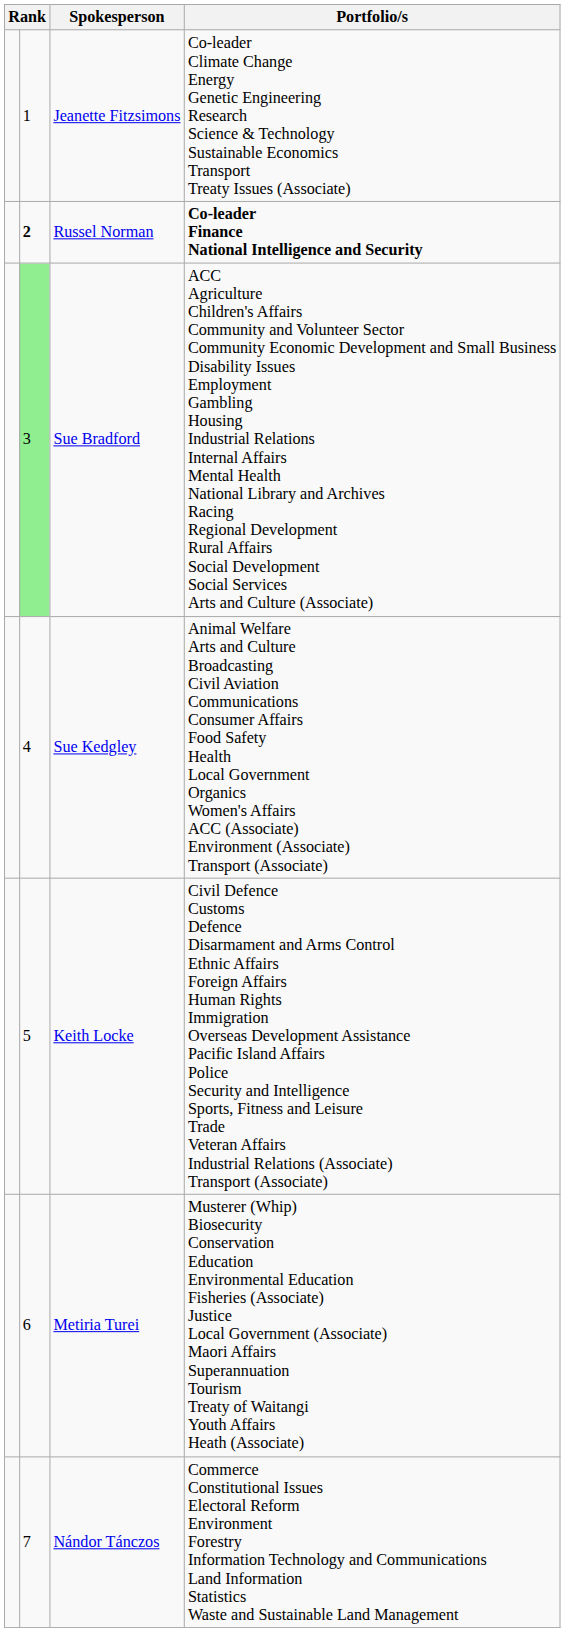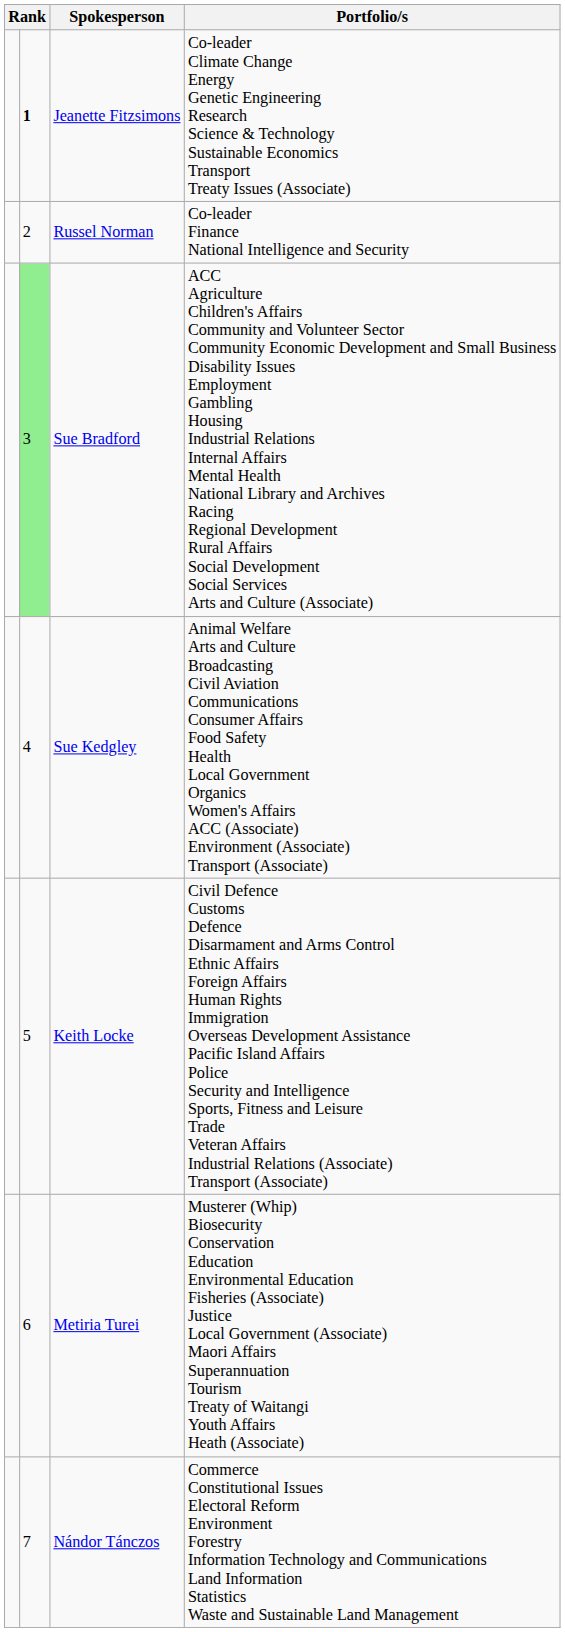(27, 115) normal -> (27, 115) bold
(27, 232) bold -> (27, 232) normal
(305, 232) bold -> (298, 232) normal
